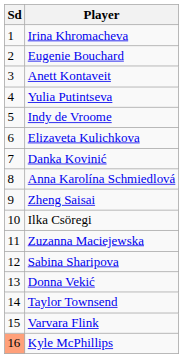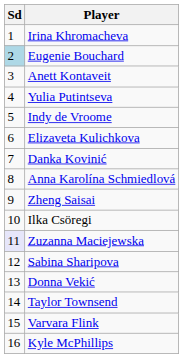(11, 55) no background -> (11, 55) lightblue background
(14, 240) no background -> (14, 240) lavender background
(14, 343) lightsalmon background -> (14, 343) no background
